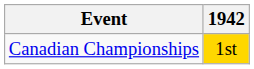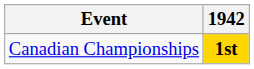(226, 48) normal -> (226, 48) bold
